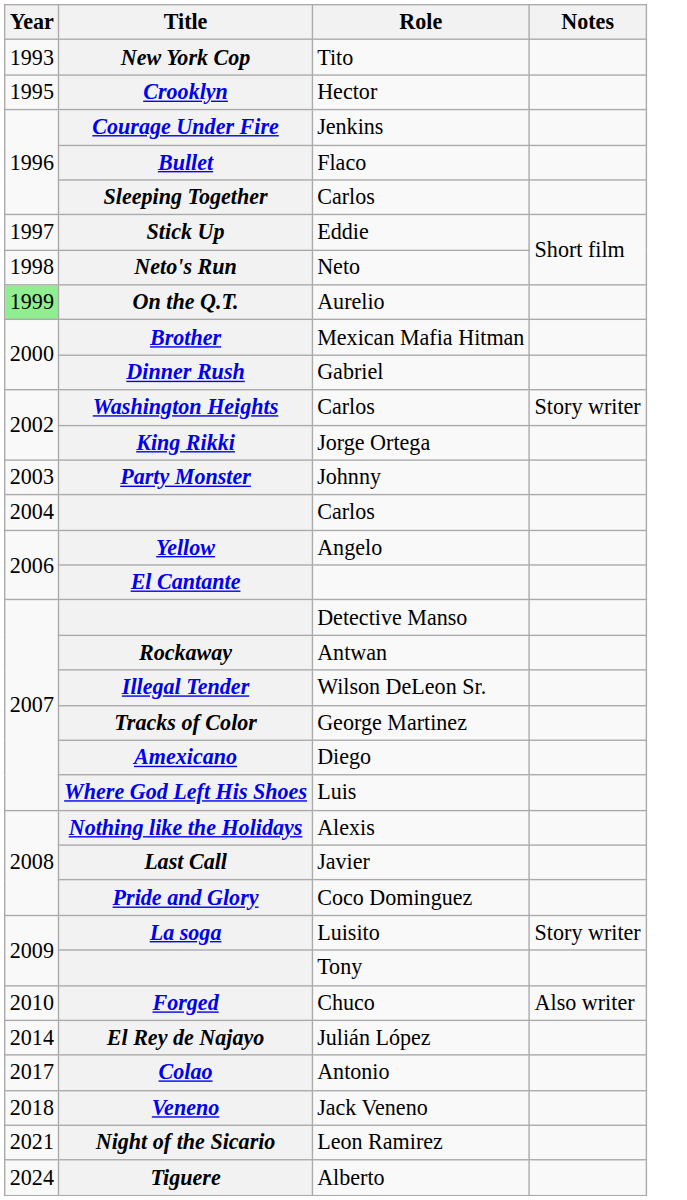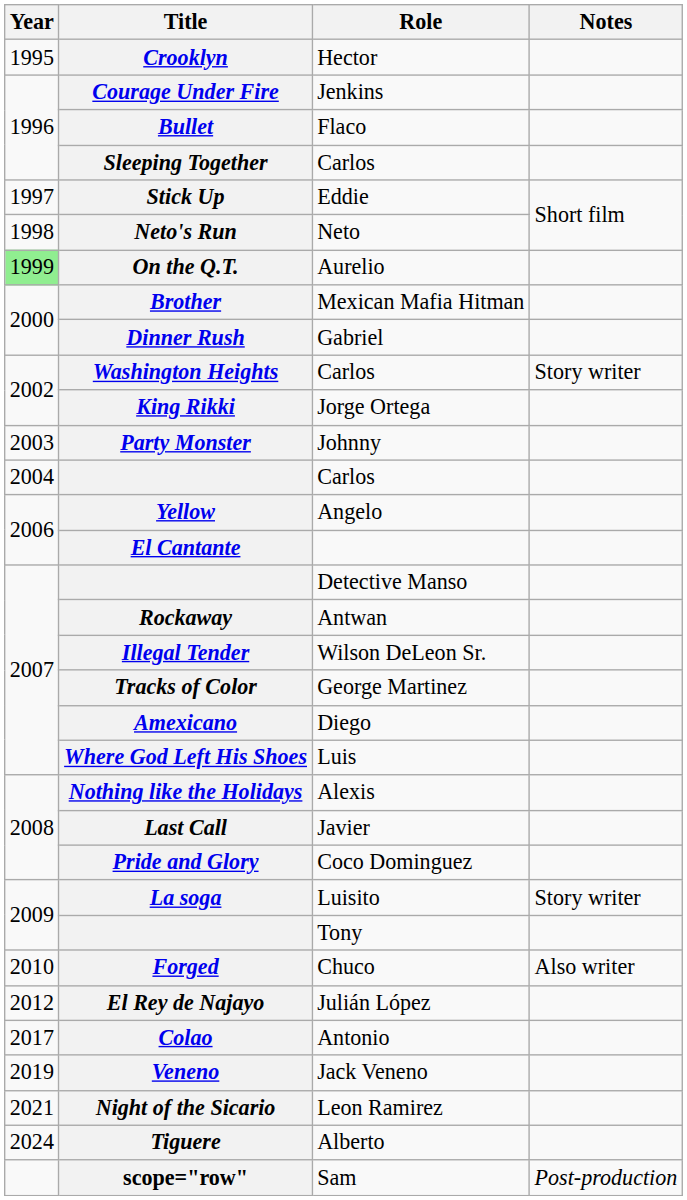- row: (186, 57)
(32, 1037) 2014 -> (32, 1002) 2012
(32, 1107) 2018 -> (32, 1072) 2019
+ row: (186, 1177)
